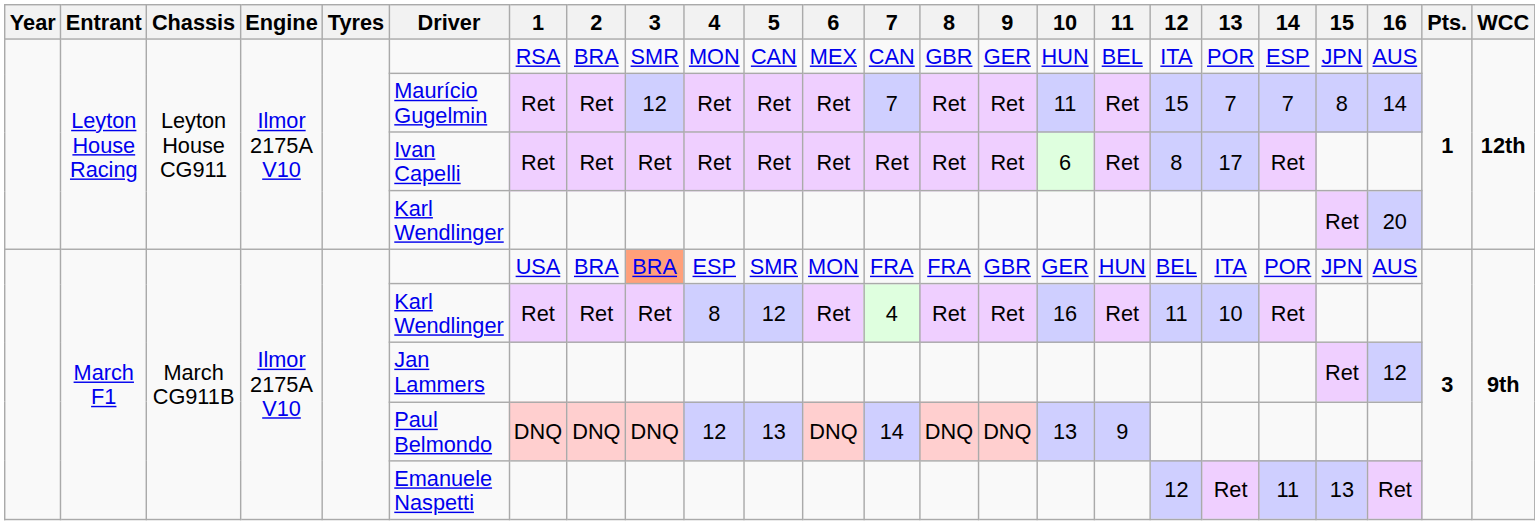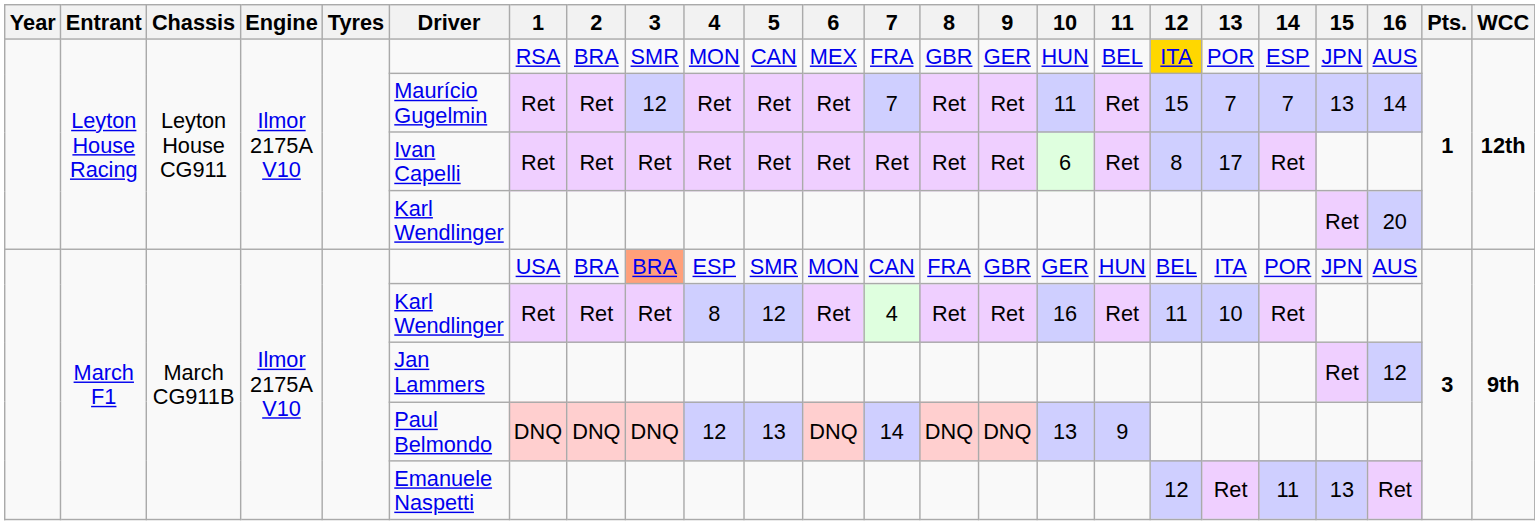(892, 57) CAN -> (892, 57) FRA
(1176, 57) no background -> (1176, 57) gold background
(1342, 103) 8 -> (1342, 103) 13
(892, 267) FRA -> (892, 267) CAN
